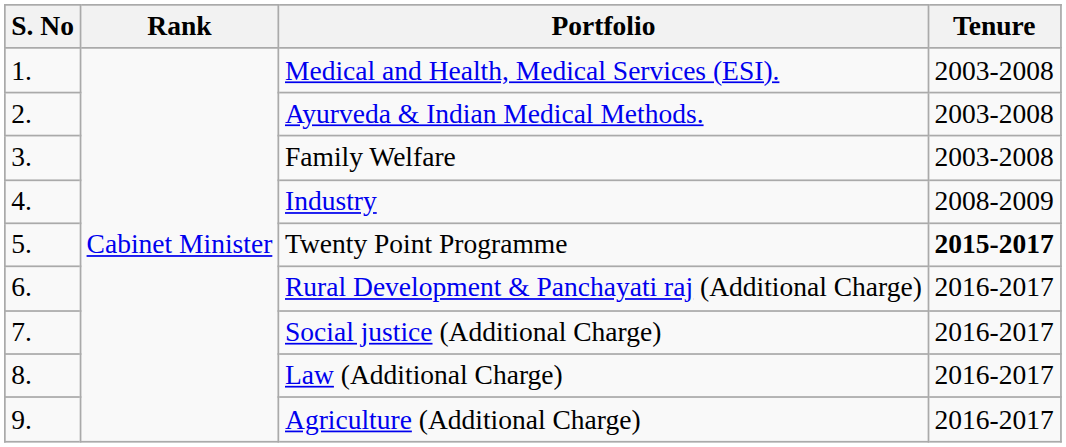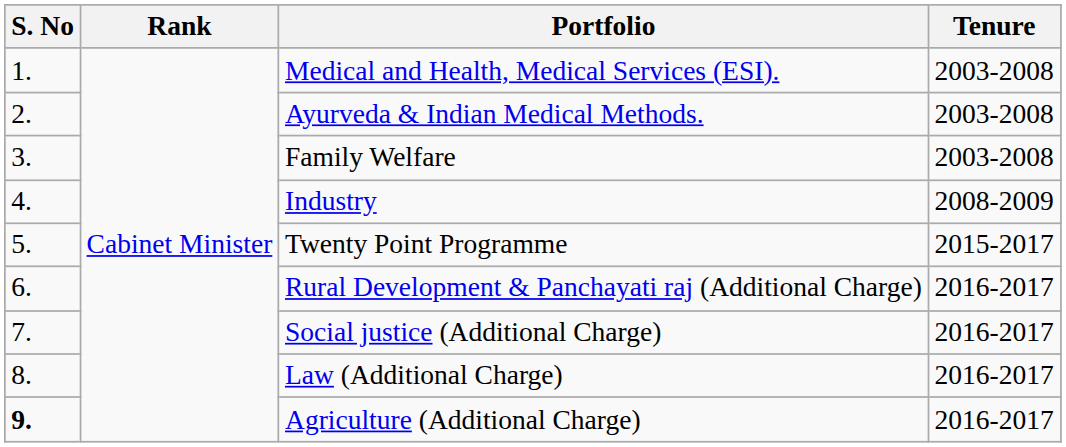(994, 244) bold -> (994, 244) normal
(22, 419) normal -> (22, 419) bold
